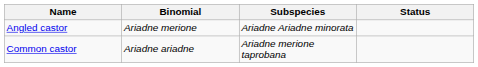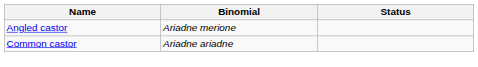- column: (298, 12)
